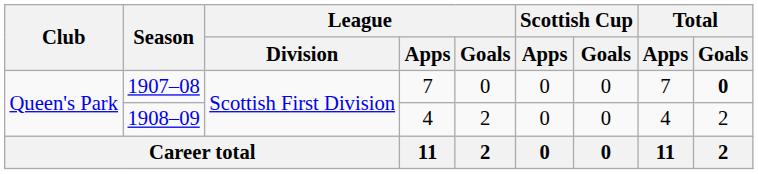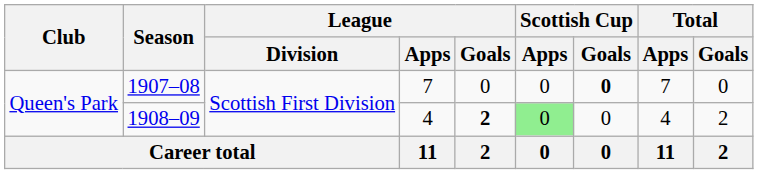(606, 86) normal -> (606, 86) bold
(723, 86) bold -> (723, 86) normal
(485, 119) normal -> (485, 119) bold
(545, 119) no background -> (545, 119) lightgreen background
